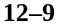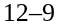(29, 12) bold -> (29, 12) normal
